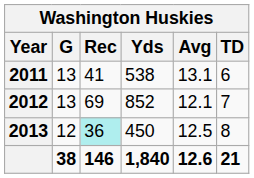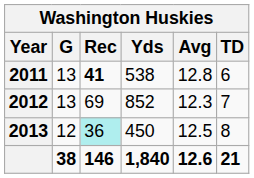(94, 74) normal -> (94, 74) bold
(195, 74) 13.1 -> (195, 74) 12.8
(195, 103) 12.1 -> (195, 103) 12.3
